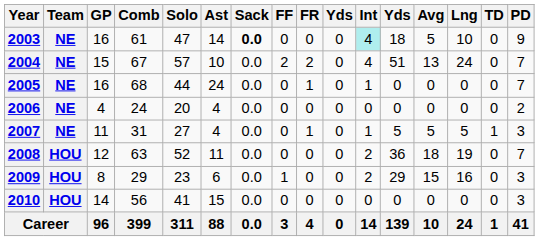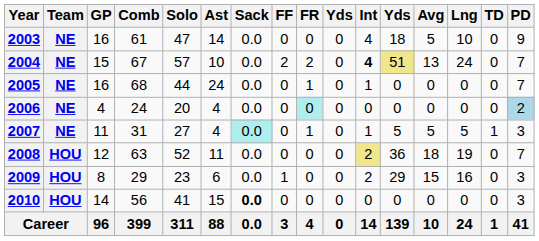(252, 39) bold -> (252, 39) normal
(368, 39) paleturquoise background -> (368, 39) no background
(368, 62) normal -> (368, 62) bold
(397, 62) no background -> (397, 62) khaki background
(310, 108) no background -> (310, 108) paleturquoise background
(521, 108) no background -> (521, 108) lightblue background
(252, 131) no background -> (252, 131) paleturquoise background
(368, 154) no background -> (368, 154) khaki background
(252, 200) normal -> (252, 200) bold
